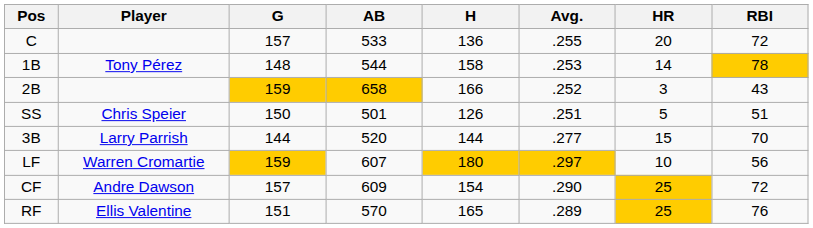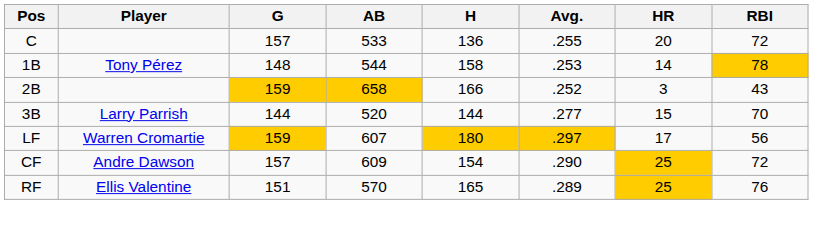- row: (31, 114)
(663, 162) 10 -> (663, 138) 17
